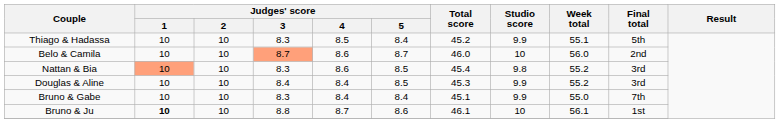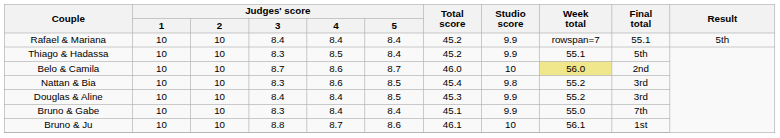+ row: (68, 40)
(283, 54) lightsalmon background -> (278, 68) no background
(579, 54) no background -> (576, 68) khaki background
(164, 68) lightsalmon background -> (161, 82) no background
(164, 111) bold -> (161, 125) normal
